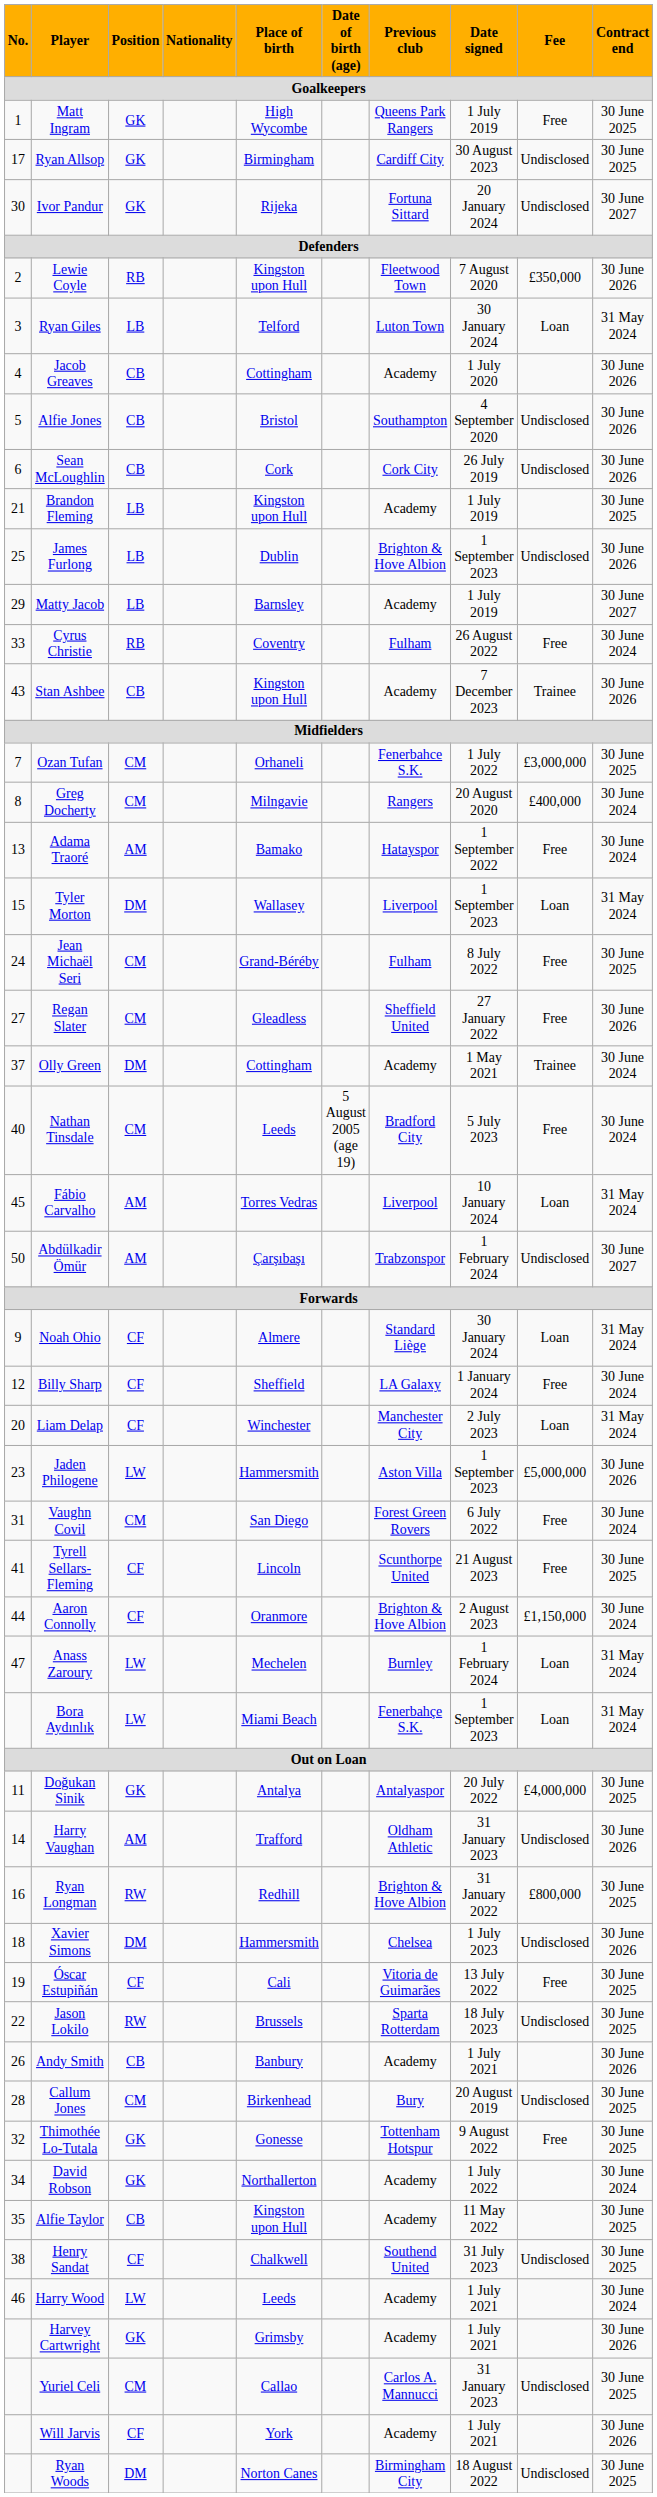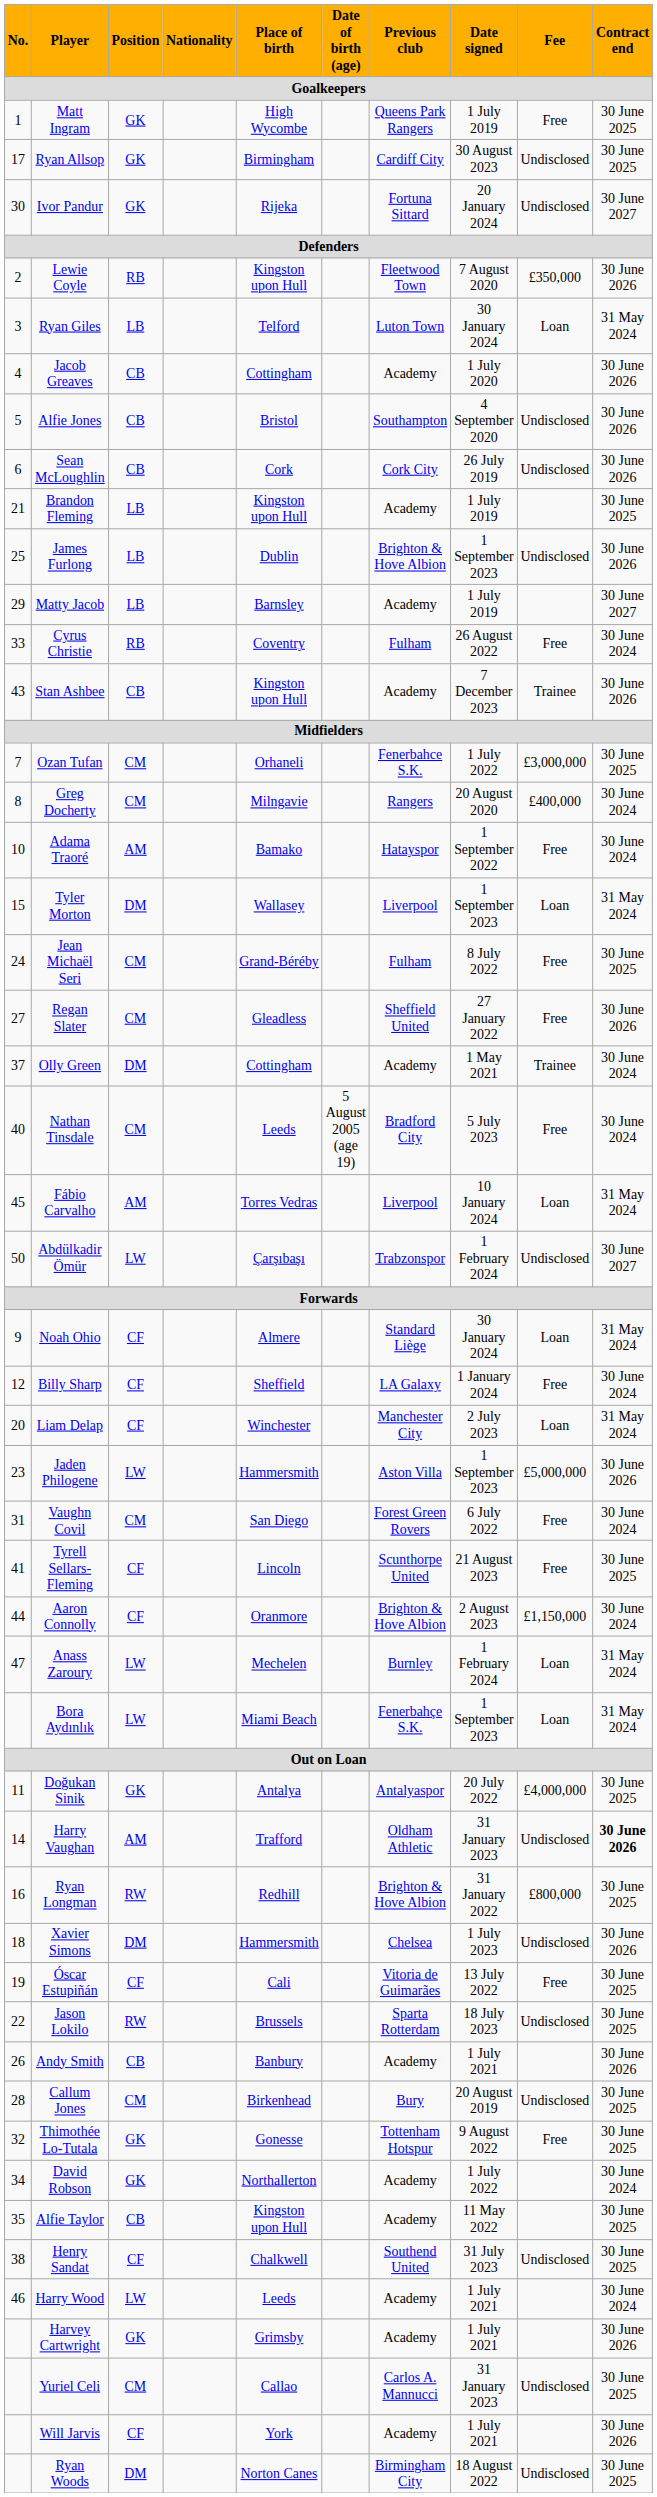(18, 849) 13 -> (18, 849) 10
(135, 1258) AM -> (135, 1258) LW
(623, 1838) normal -> (623, 1838) bold
